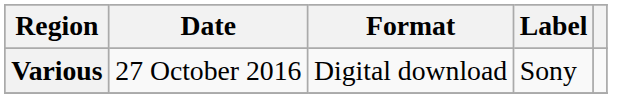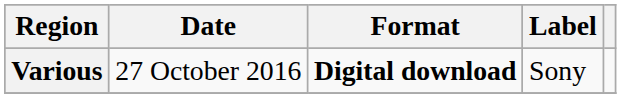(411, 70) normal -> (415, 70) bold
